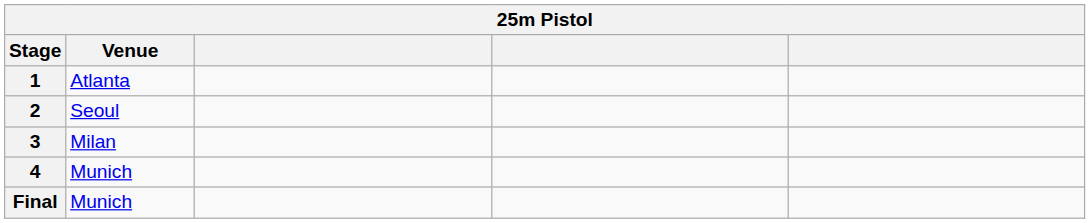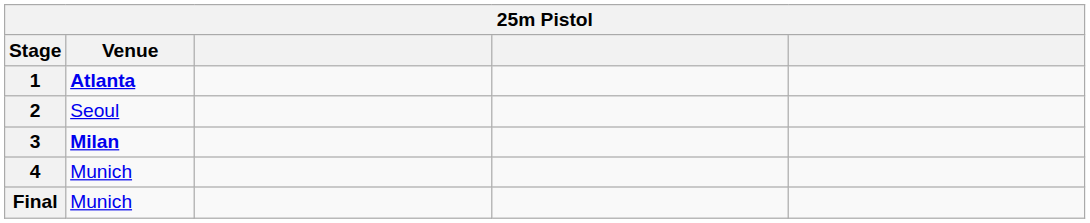(100, 80) normal -> (103, 80) bold
(93, 141) normal -> (95, 141) bold
